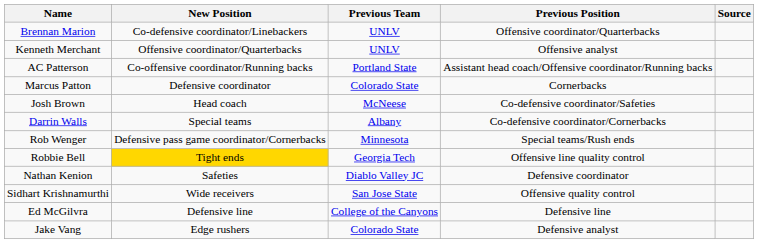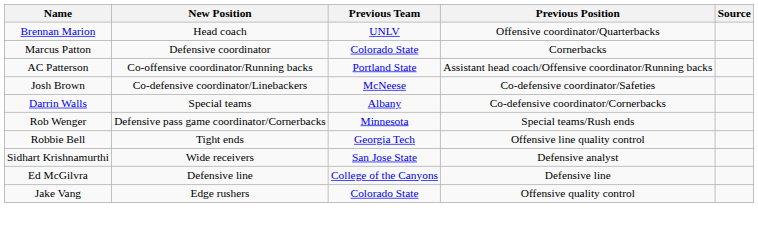(220, 31) Co-defensive coordinator/Linebackers -> (220, 31) Head coach
- row: (58, 49)
rows swapped: (58, 67) <-> (58, 85)
(220, 103) Head coach -> (220, 85) Co-defensive coordinator/Linebackers
(220, 157) gold background -> (220, 139) no background
- row: (58, 175)
(578, 193) Offensive quality control -> (578, 157) Defensive analyst
(578, 229) Defensive analyst -> (578, 193) Offensive quality control
